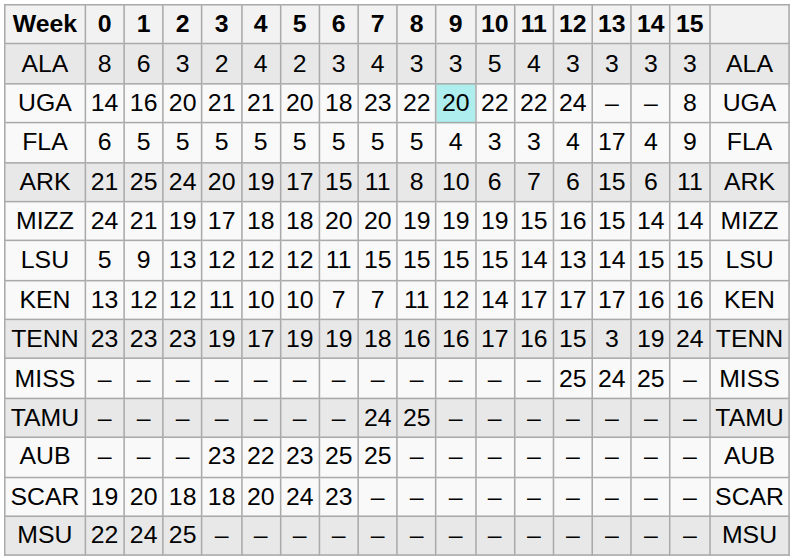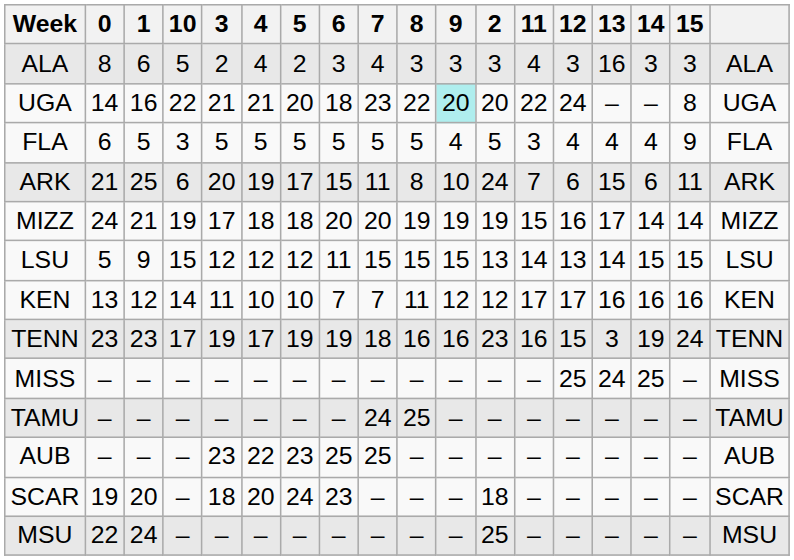columns swapped: (183, 24) <-> (495, 24)
(612, 63) 3 -> (612, 63) 16
(612, 142) 17 -> (612, 142) 4
(612, 220) 15 -> (612, 220) 17
(612, 299) 17 -> (612, 299) 16
